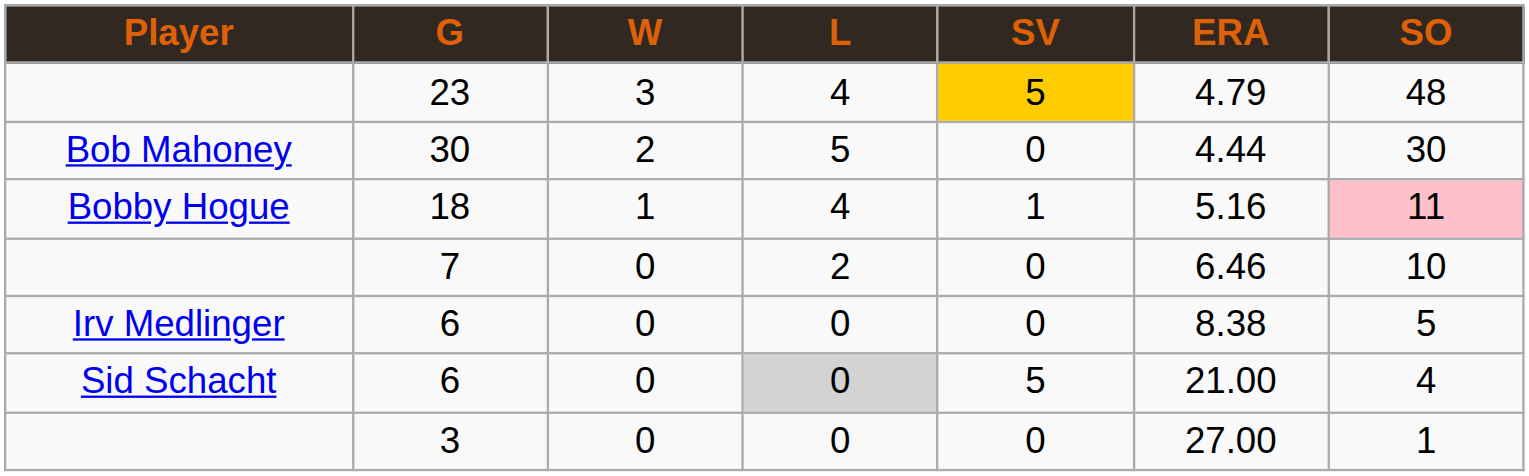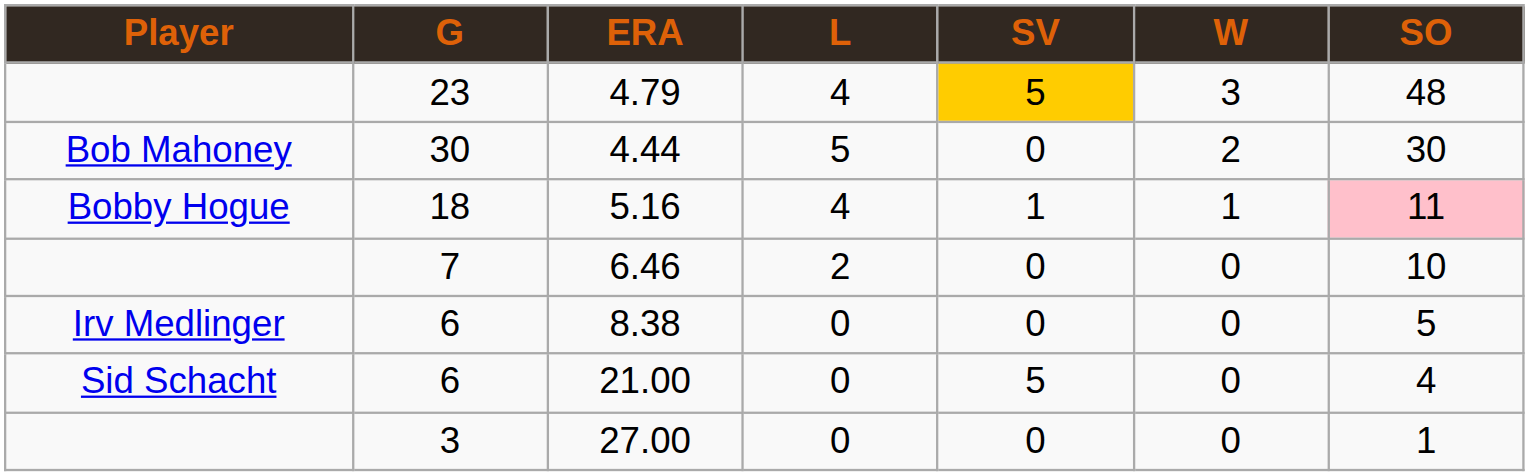columns swapped: (645, 33) <-> (1231, 33)
(840, 382) lightgrey background -> (840, 382) no background
